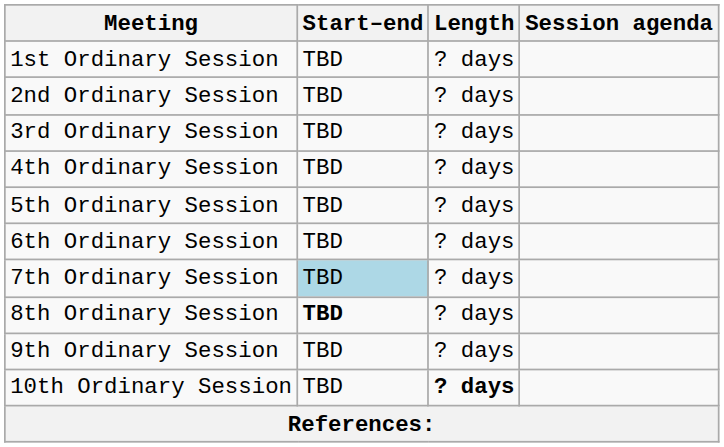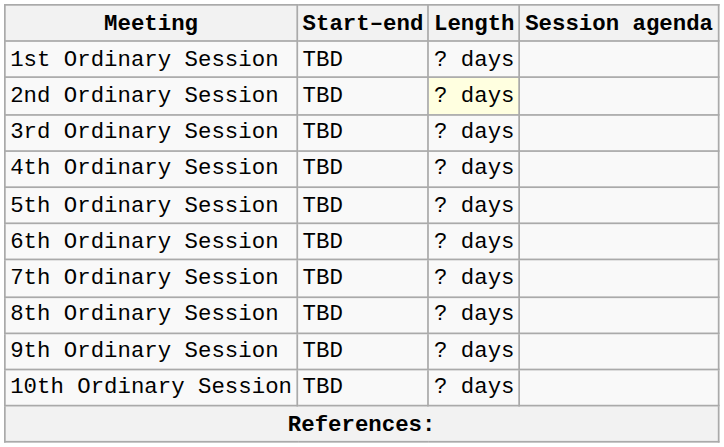(474, 96) no background -> (474, 96) lightyellow background
(323, 278) lightblue background -> (323, 278) no background
(323, 315) bold -> (323, 315) normal
(474, 388) bold -> (474, 388) normal
